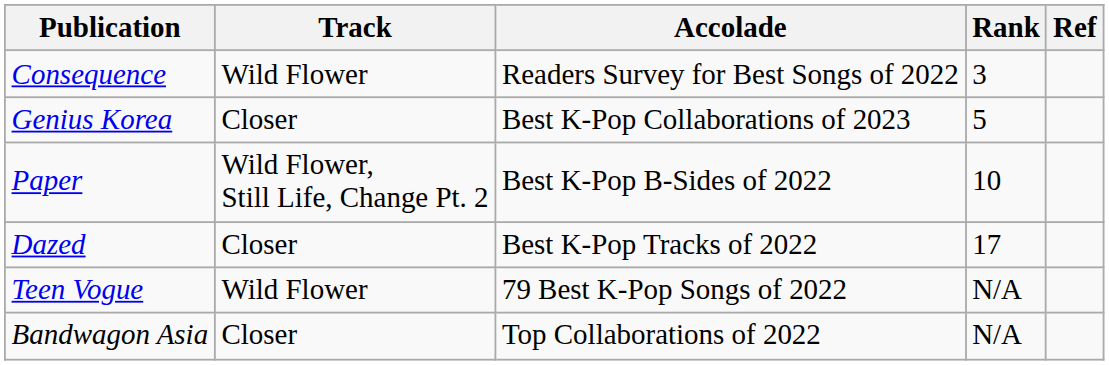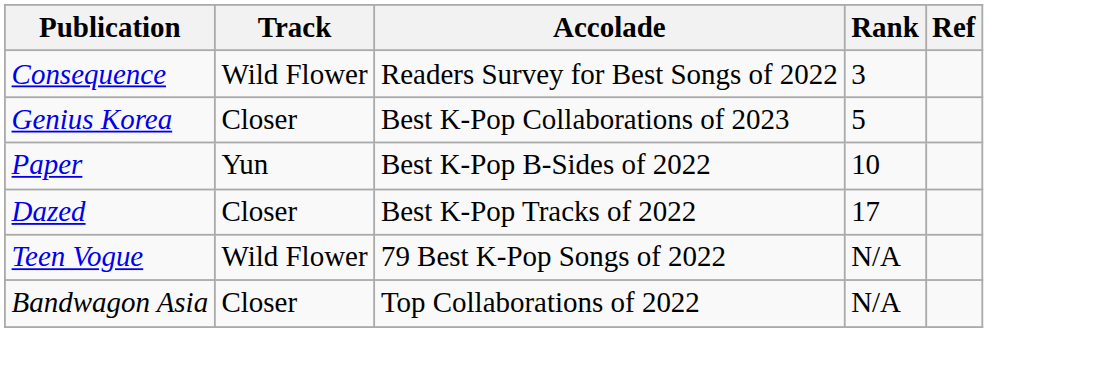(355, 181) Wild Flower, Still Life, Change Pt. 2 -> (245, 165) Yun
